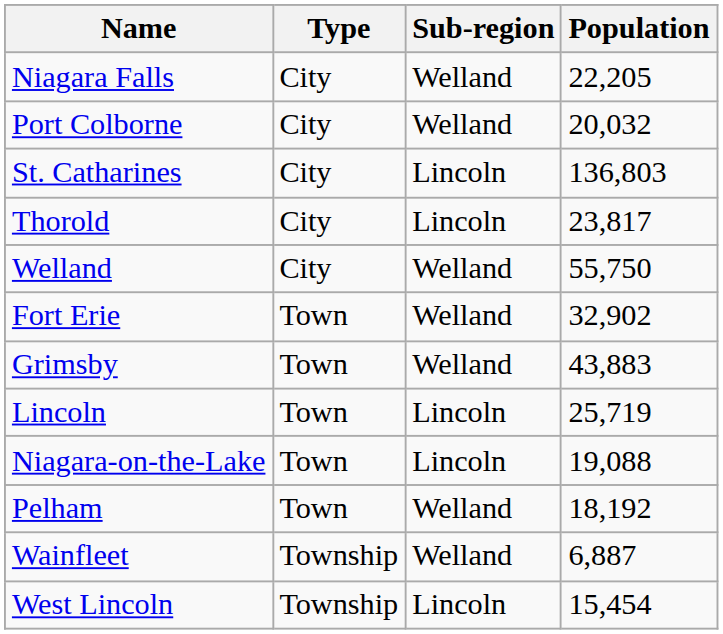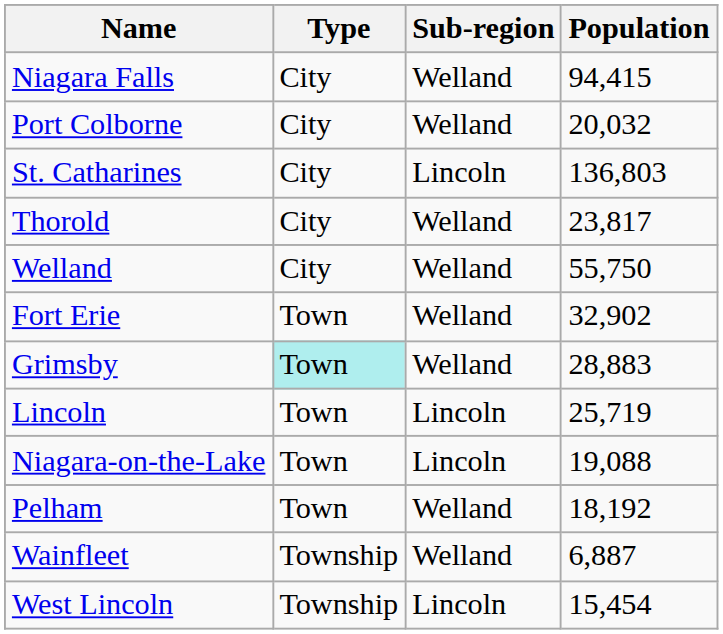(610, 76) 22,205 -> (610, 76) 94,415
(459, 220) Lincoln -> (462, 220) Welland
(314, 364) no background -> (314, 364) paleturquoise background
(610, 364) 43,883 -> (610, 364) 28,883
